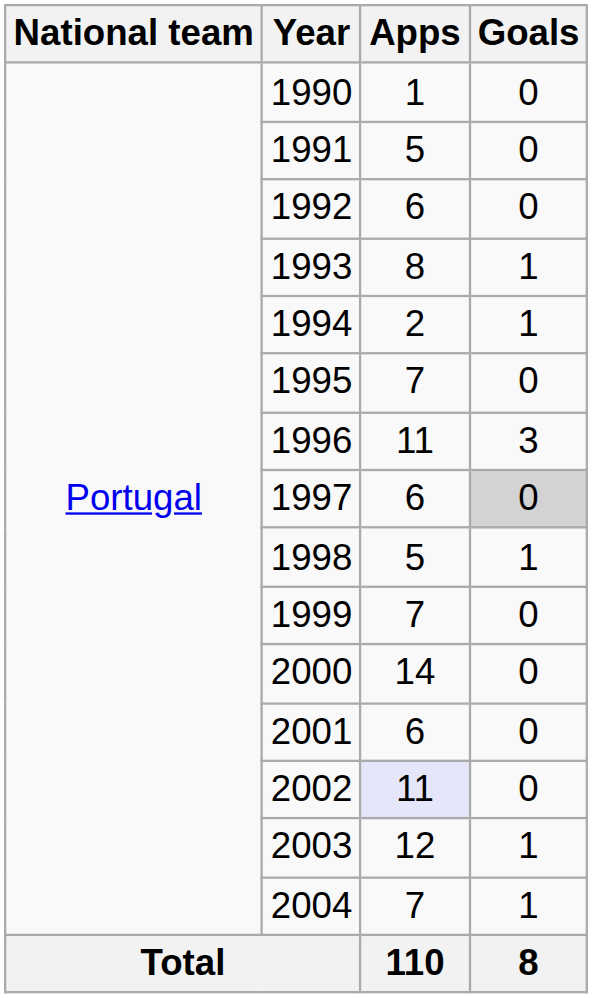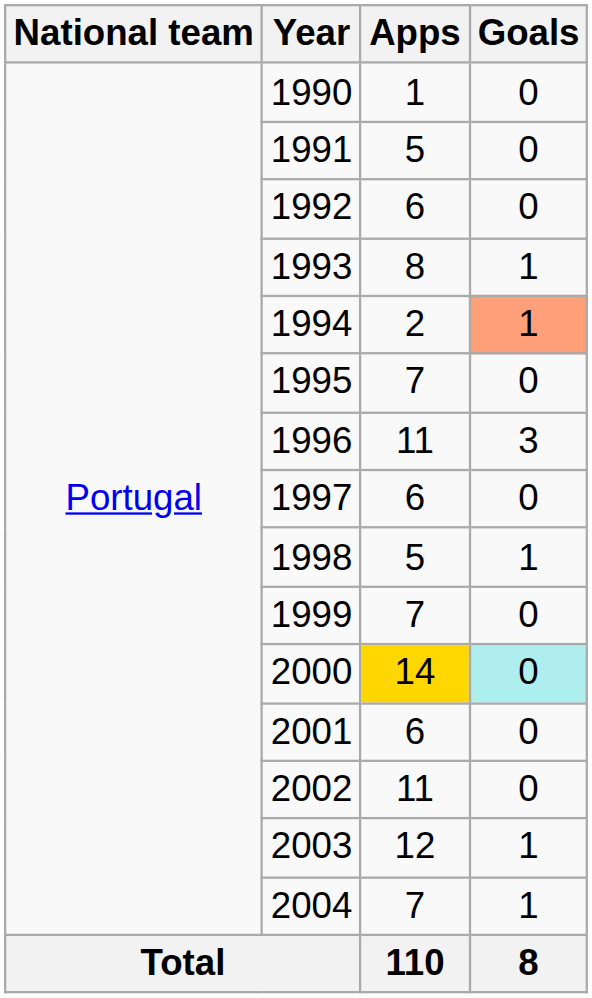(529, 324) no background -> (529, 324) lightsalmon background
(529, 498) lightgrey background -> (529, 498) no background
(415, 672) no background -> (415, 672) gold background
(529, 672) no background -> (529, 672) paleturquoise background
(415, 788) lavender background -> (415, 788) no background
